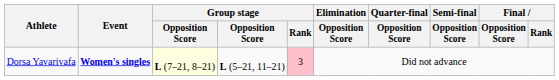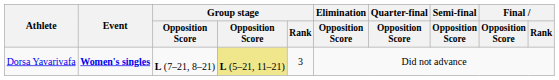(185, 67) lightyellow background -> (185, 67) no background
(252, 67) no background -> (252, 67) khaki background
(300, 61) pink background -> (300, 61) no background
